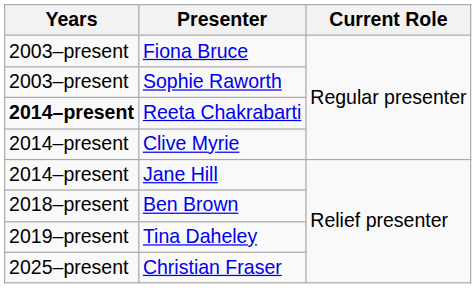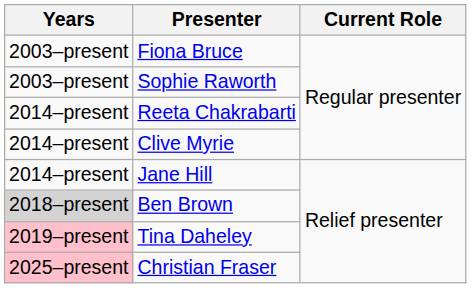(72, 112) bold -> (69, 112) normal
(69, 205) no background -> (69, 205) lightgrey background
(69, 236) no background -> (69, 236) pink background
(69, 267) no background -> (69, 267) pink background
